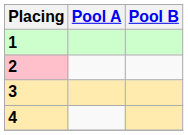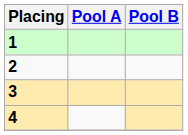(13, 67) pink background -> (13, 67) no background
